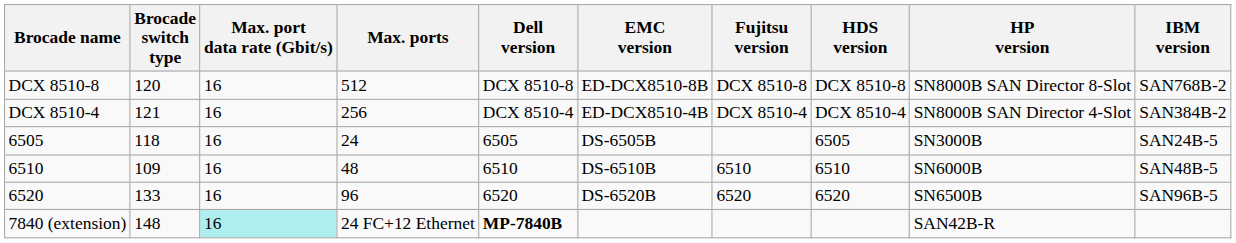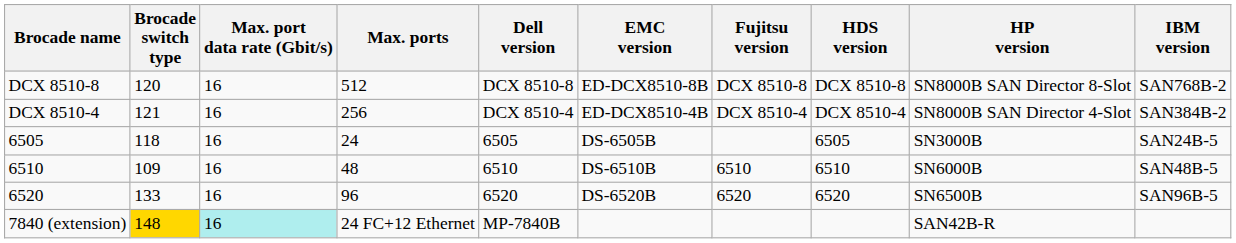(147, 223) no background -> (147, 223) gold background
(523, 223) bold -> (522, 223) normal
